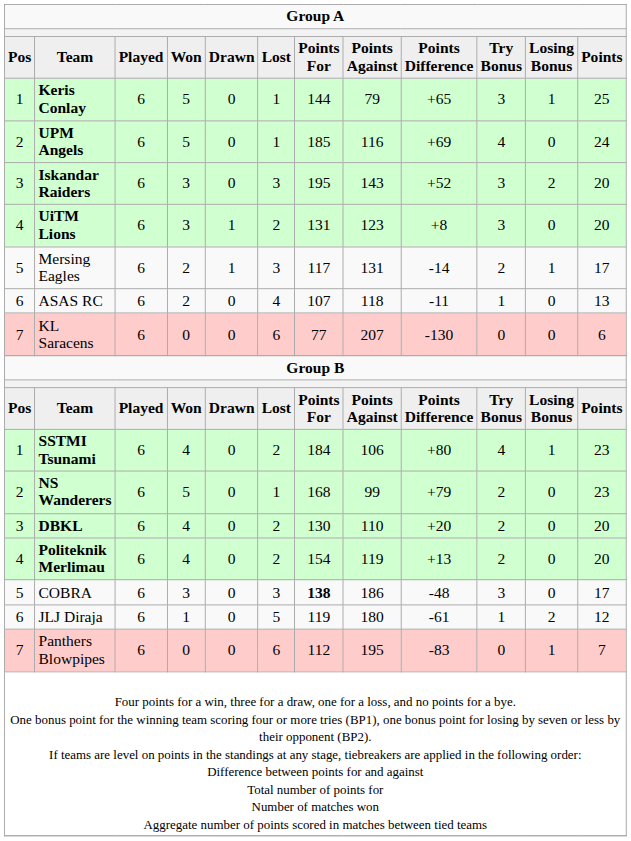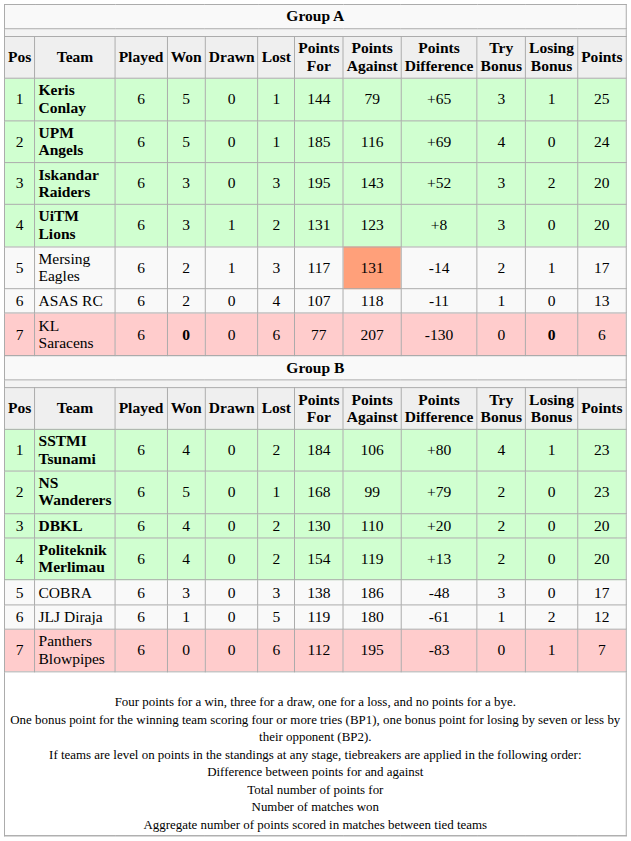(372, 267) no background -> (372, 267) lightsalmon background
(186, 334) normal -> (186, 334) bold
(552, 334) normal -> (552, 334) bold
(319, 592) bold -> (319, 592) normal
